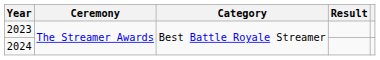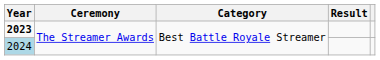(19, 30) normal -> (19, 30) bold
(19, 46) no background -> (19, 46) lightblue background
